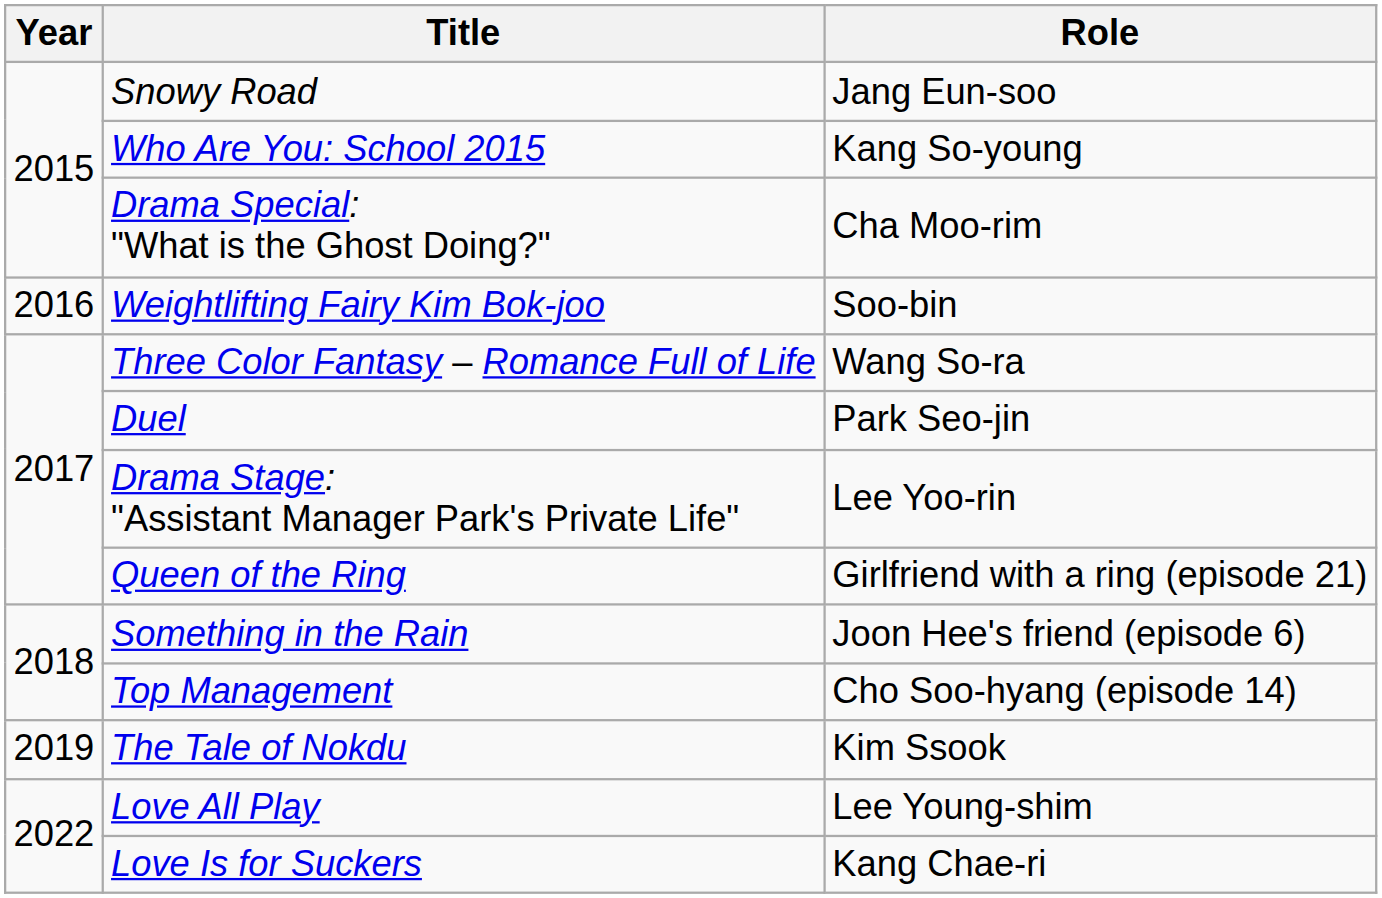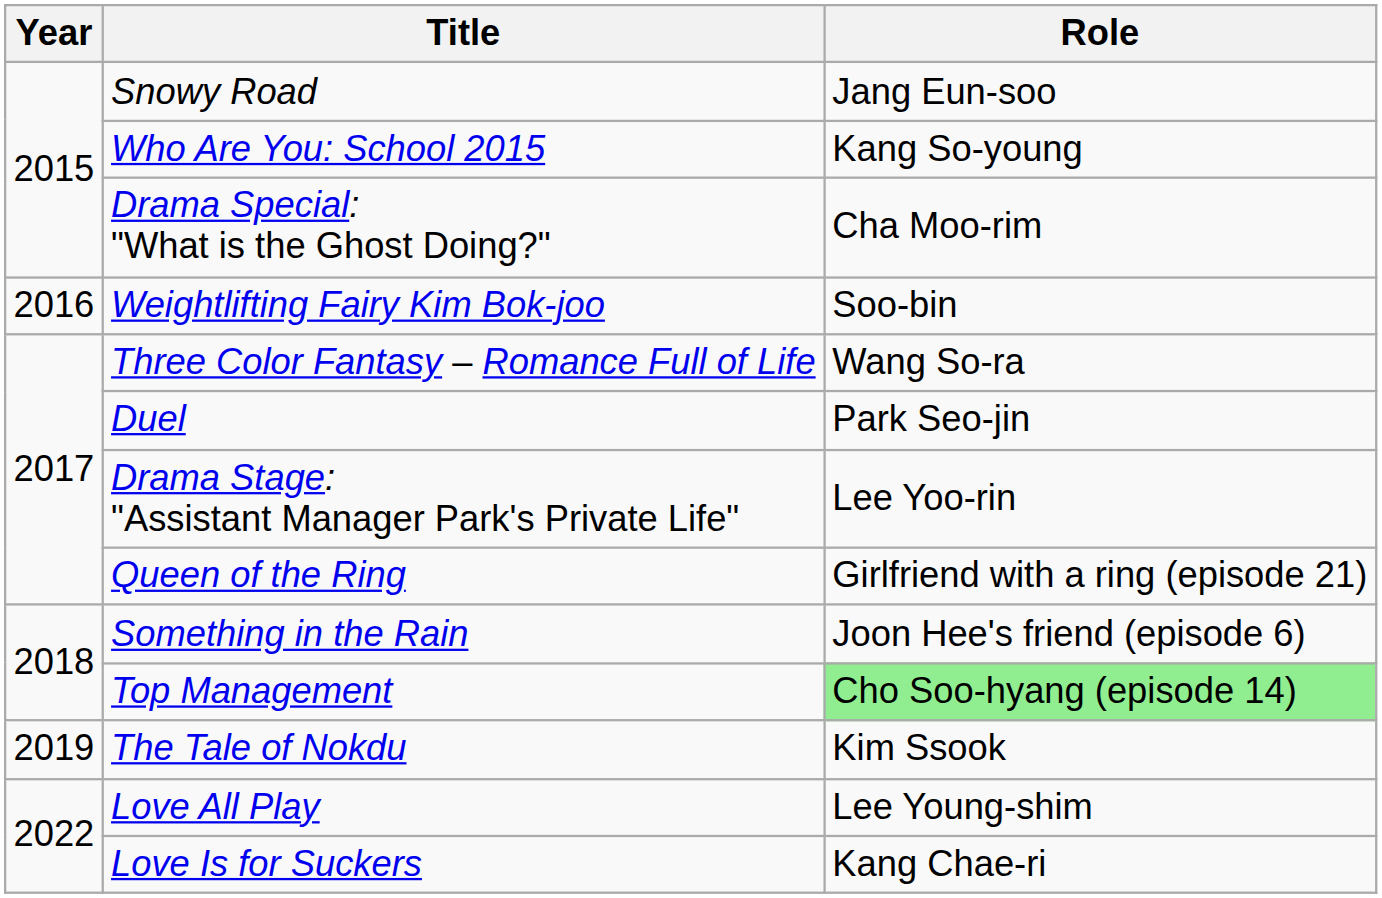(1065, 691) no background -> (1065, 691) lightgreen background
